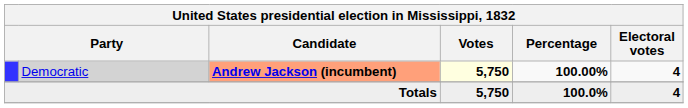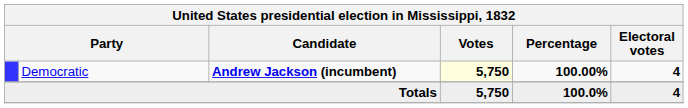(55, 72) lightgrey background -> (55, 72) no background
(304, 72) lightsalmon background -> (304, 72) no background
